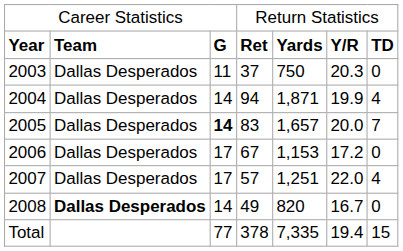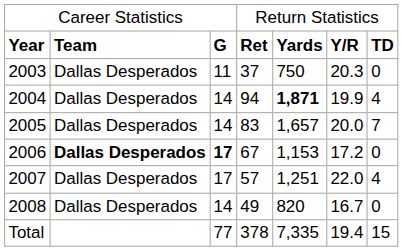(298, 98) normal -> (298, 98) bold
(223, 125) bold -> (223, 125) normal
(126, 152) normal -> (130, 152) bold
(223, 152) normal -> (223, 152) bold
(130, 206) bold -> (126, 206) normal
